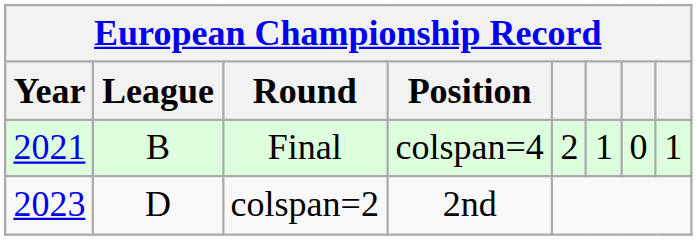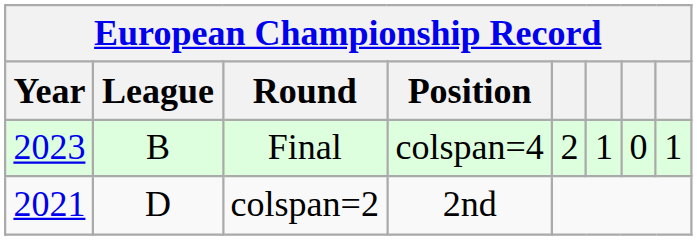(49, 147) 2021 -> (49, 147) 2023
(49, 204) 2023 -> (49, 204) 2021
